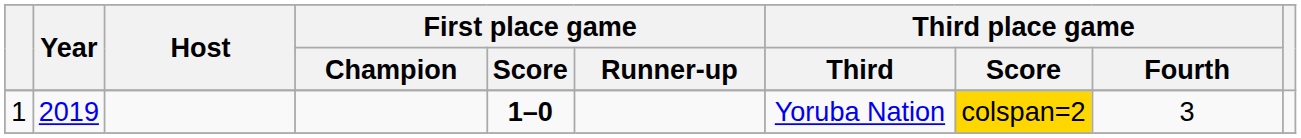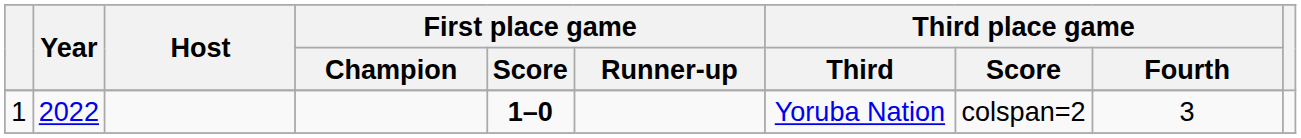(69, 112) 2019 -> (69, 112) 2022
(1024, 112) gold background -> (1024, 112) no background
